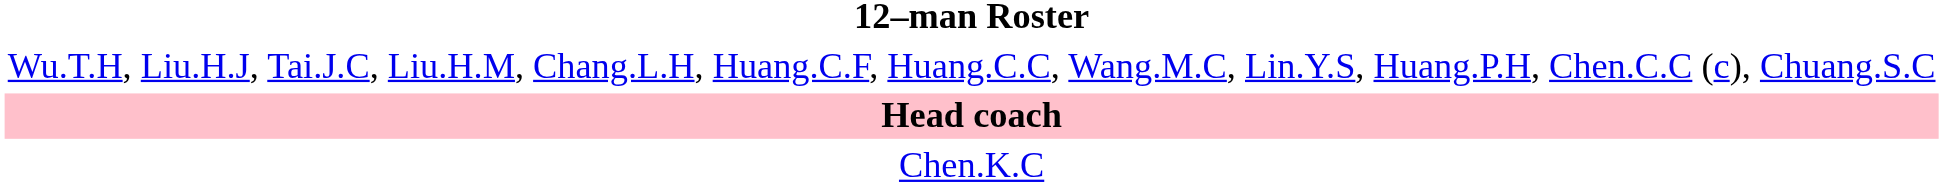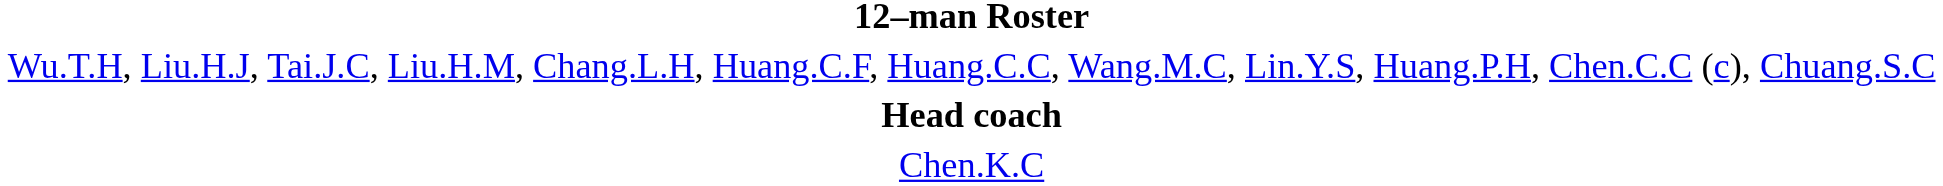(972, 115) pink background -> (972, 115) no background
